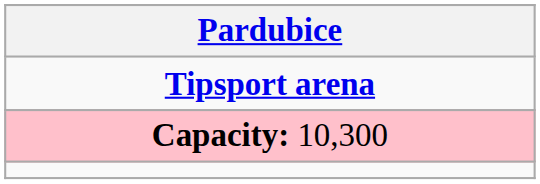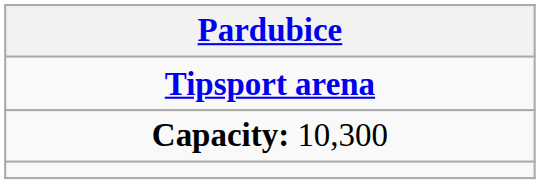(270, 135) pink background -> (270, 135) no background
